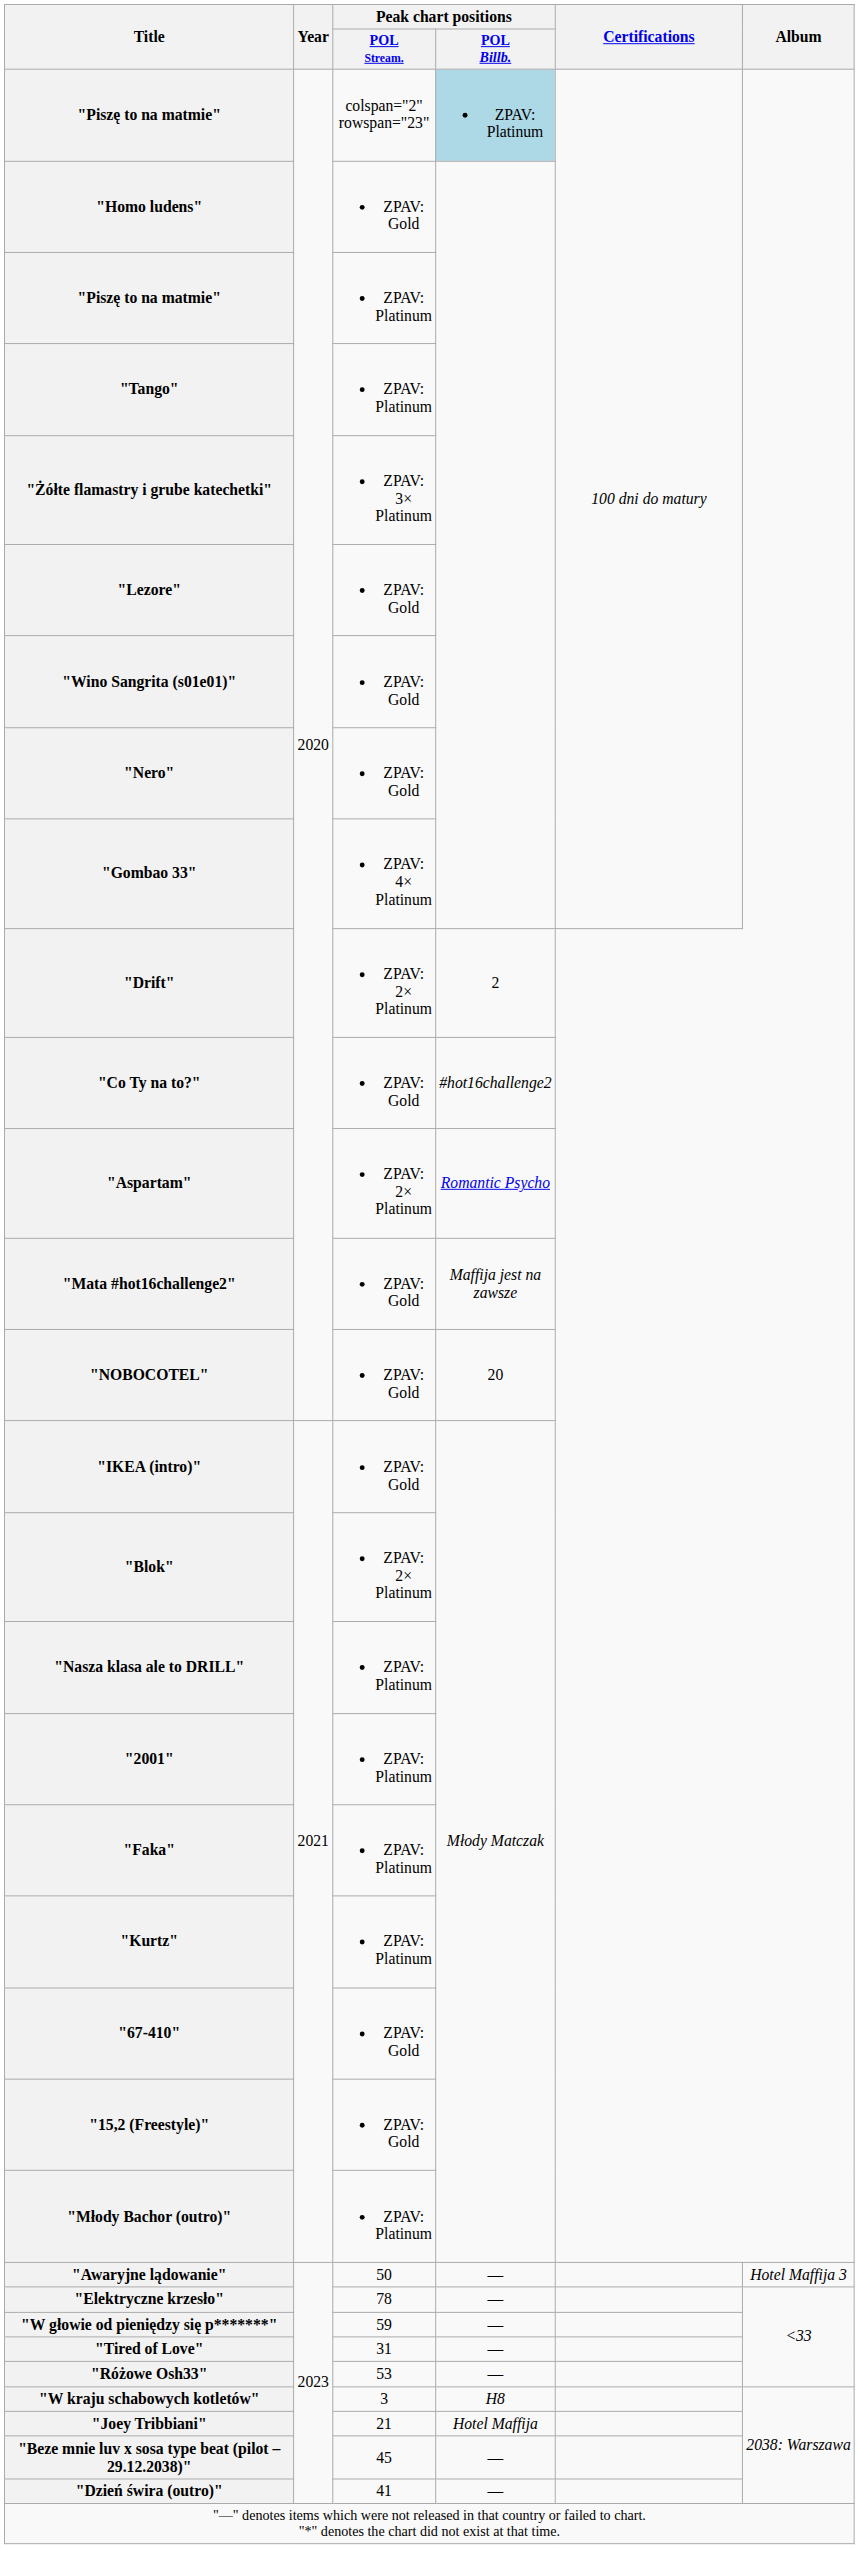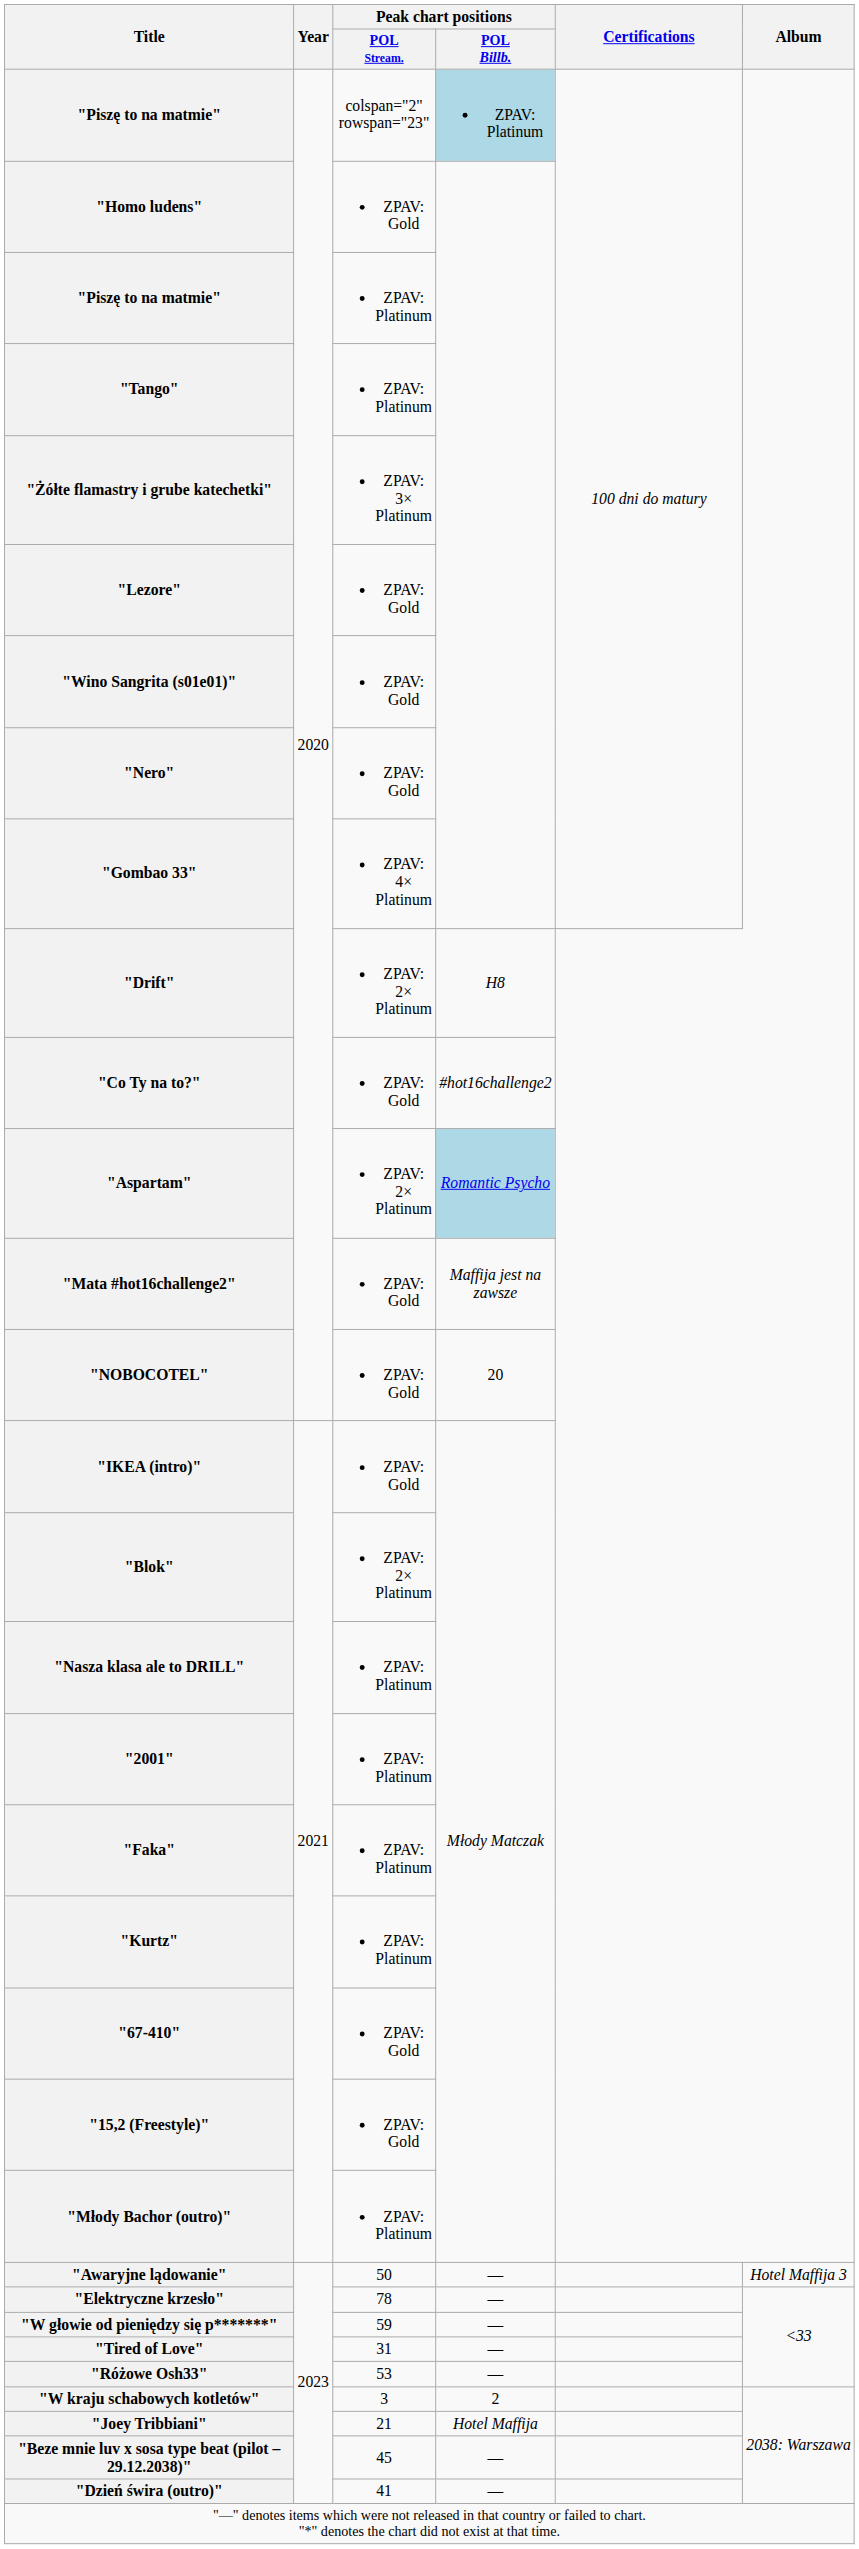(495, 982) 2 -> (495, 982) H8
(495, 1183) no background -> (495, 1183) lightblue background
(495, 2398) H8 -> (495, 2398) 2
